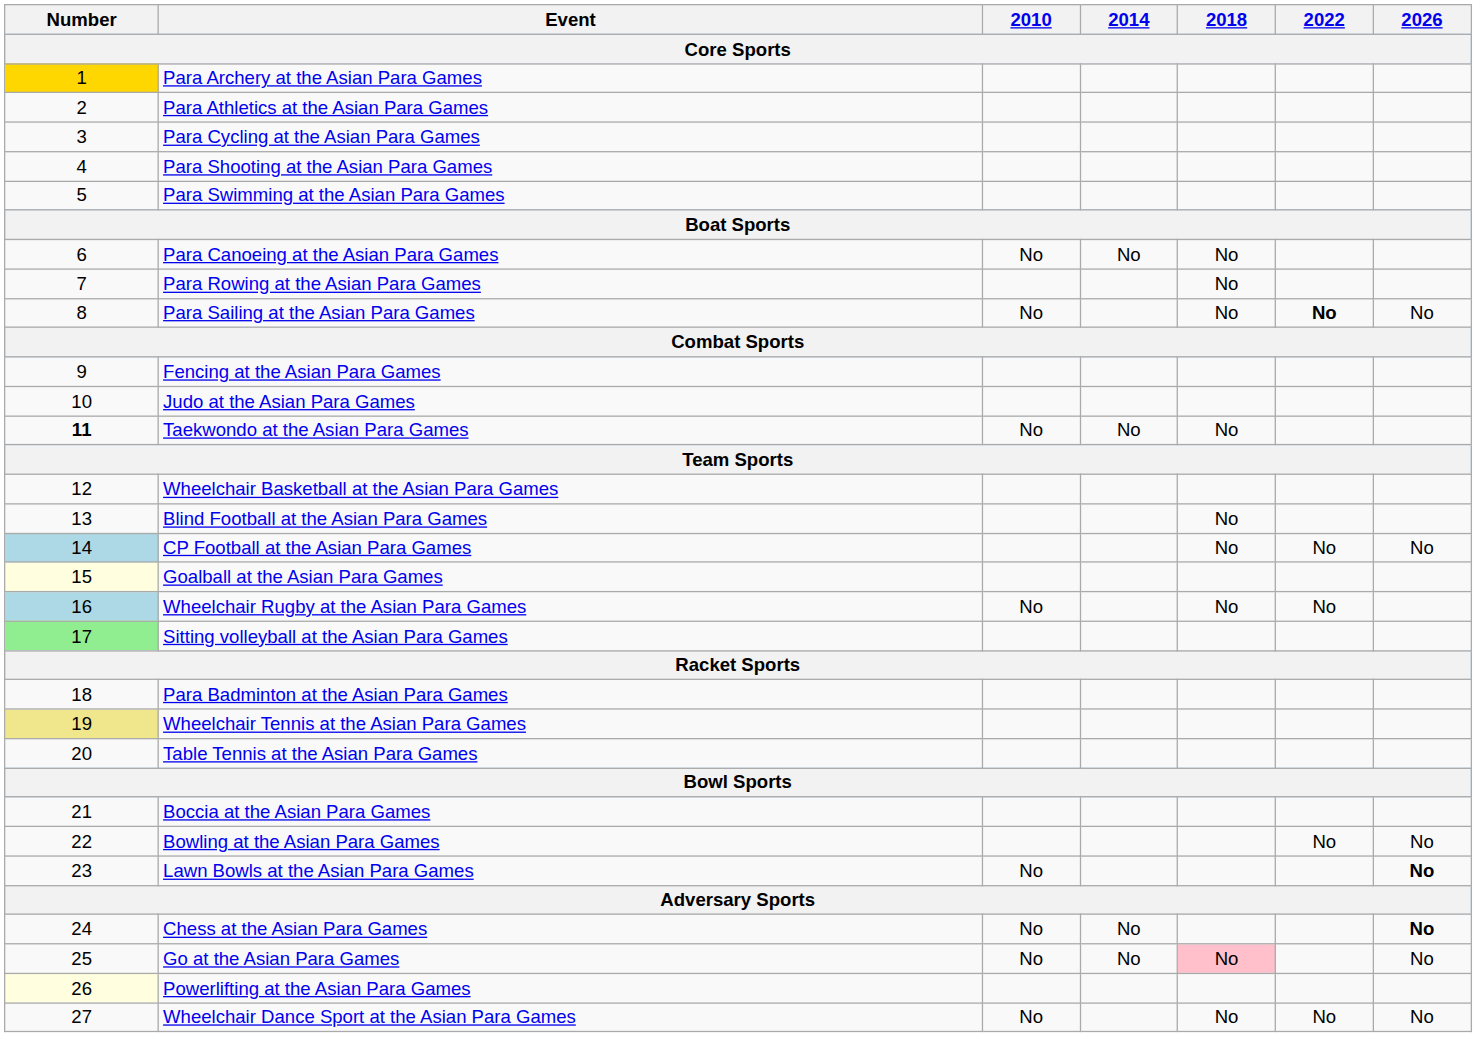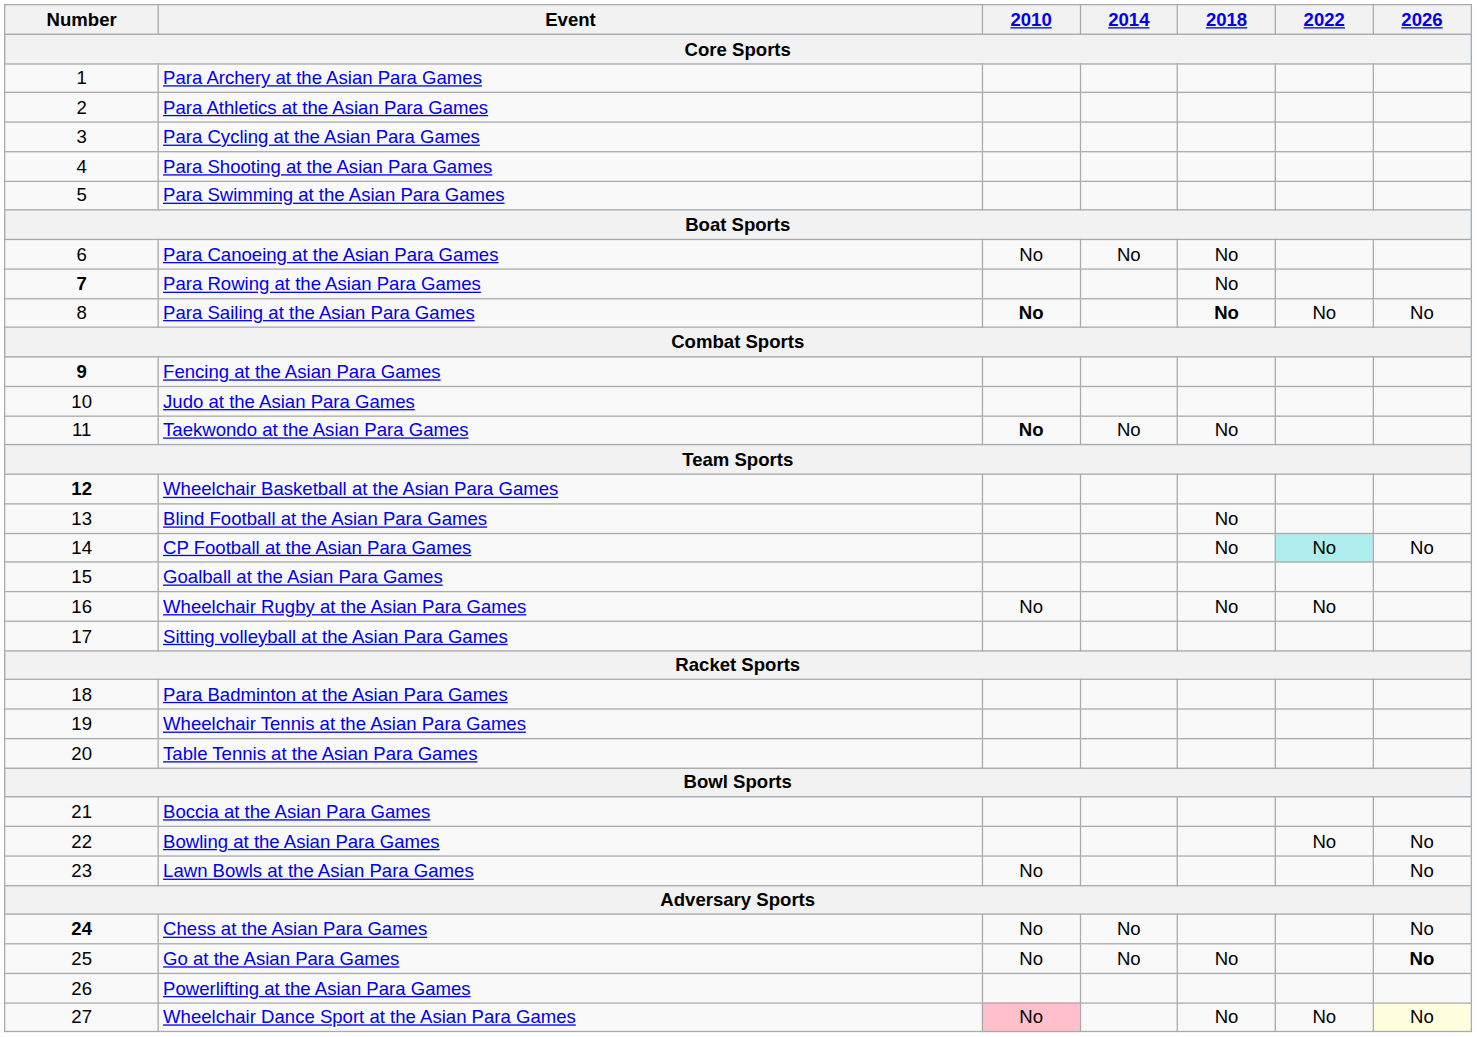(82, 78) gold background -> (82, 78) no background
(82, 284) normal -> (82, 284) bold
(1031, 313) normal -> (1031, 313) bold
(1227, 313) normal -> (1227, 313) bold
(1324, 313) bold -> (1324, 313) normal
(82, 372) normal -> (82, 372) bold
(82, 431) bold -> (82, 431) normal
(1031, 431) normal -> (1031, 431) bold
(82, 489) normal -> (82, 489) bold
(82, 548) lightblue background -> (82, 548) no background
(1324, 548) no background -> (1324, 548) paleturquoise background
(82, 577) lightyellow background -> (82, 577) no background
(82, 607) lightblue background -> (82, 607) no background
(82, 636) lightgreen background -> (82, 636) no background
(82, 724) khaki background -> (82, 724) no background
(1422, 871) bold -> (1422, 871) normal
(82, 929) normal -> (82, 929) bold
(1422, 929) bold -> (1422, 929) normal
(1227, 959) pink background -> (1227, 959) no background
(1422, 959) normal -> (1422, 959) bold
(82, 988) lightyellow background -> (82, 988) no background
(1031, 1018) no background -> (1031, 1018) pink background
(1422, 1018) no background -> (1422, 1018) lightyellow background
